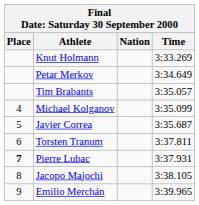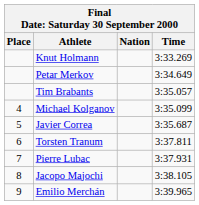(19, 158) bold -> (19, 158) normal
